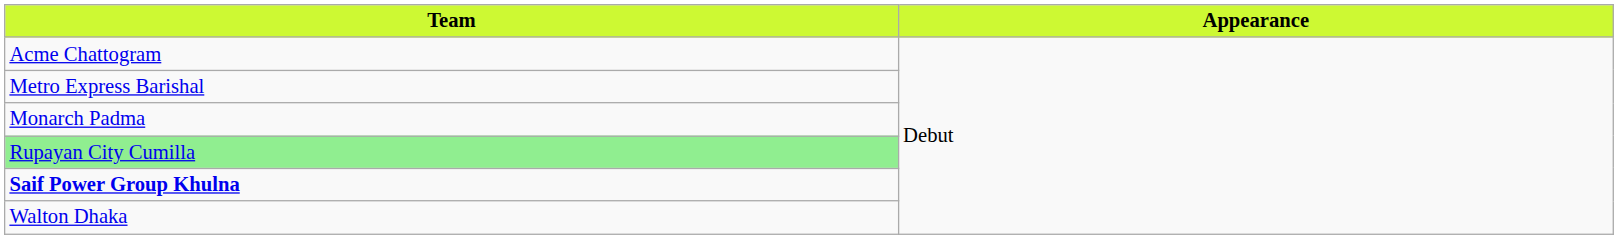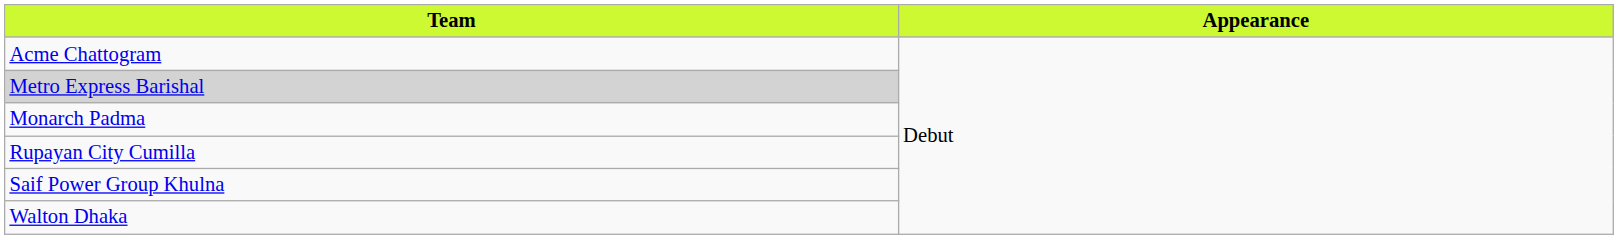(107, 86) no background -> (107, 86) lightgrey background
(102, 151) lightgreen background -> (102, 151) no background
(125, 184) bold -> (117, 184) normal
